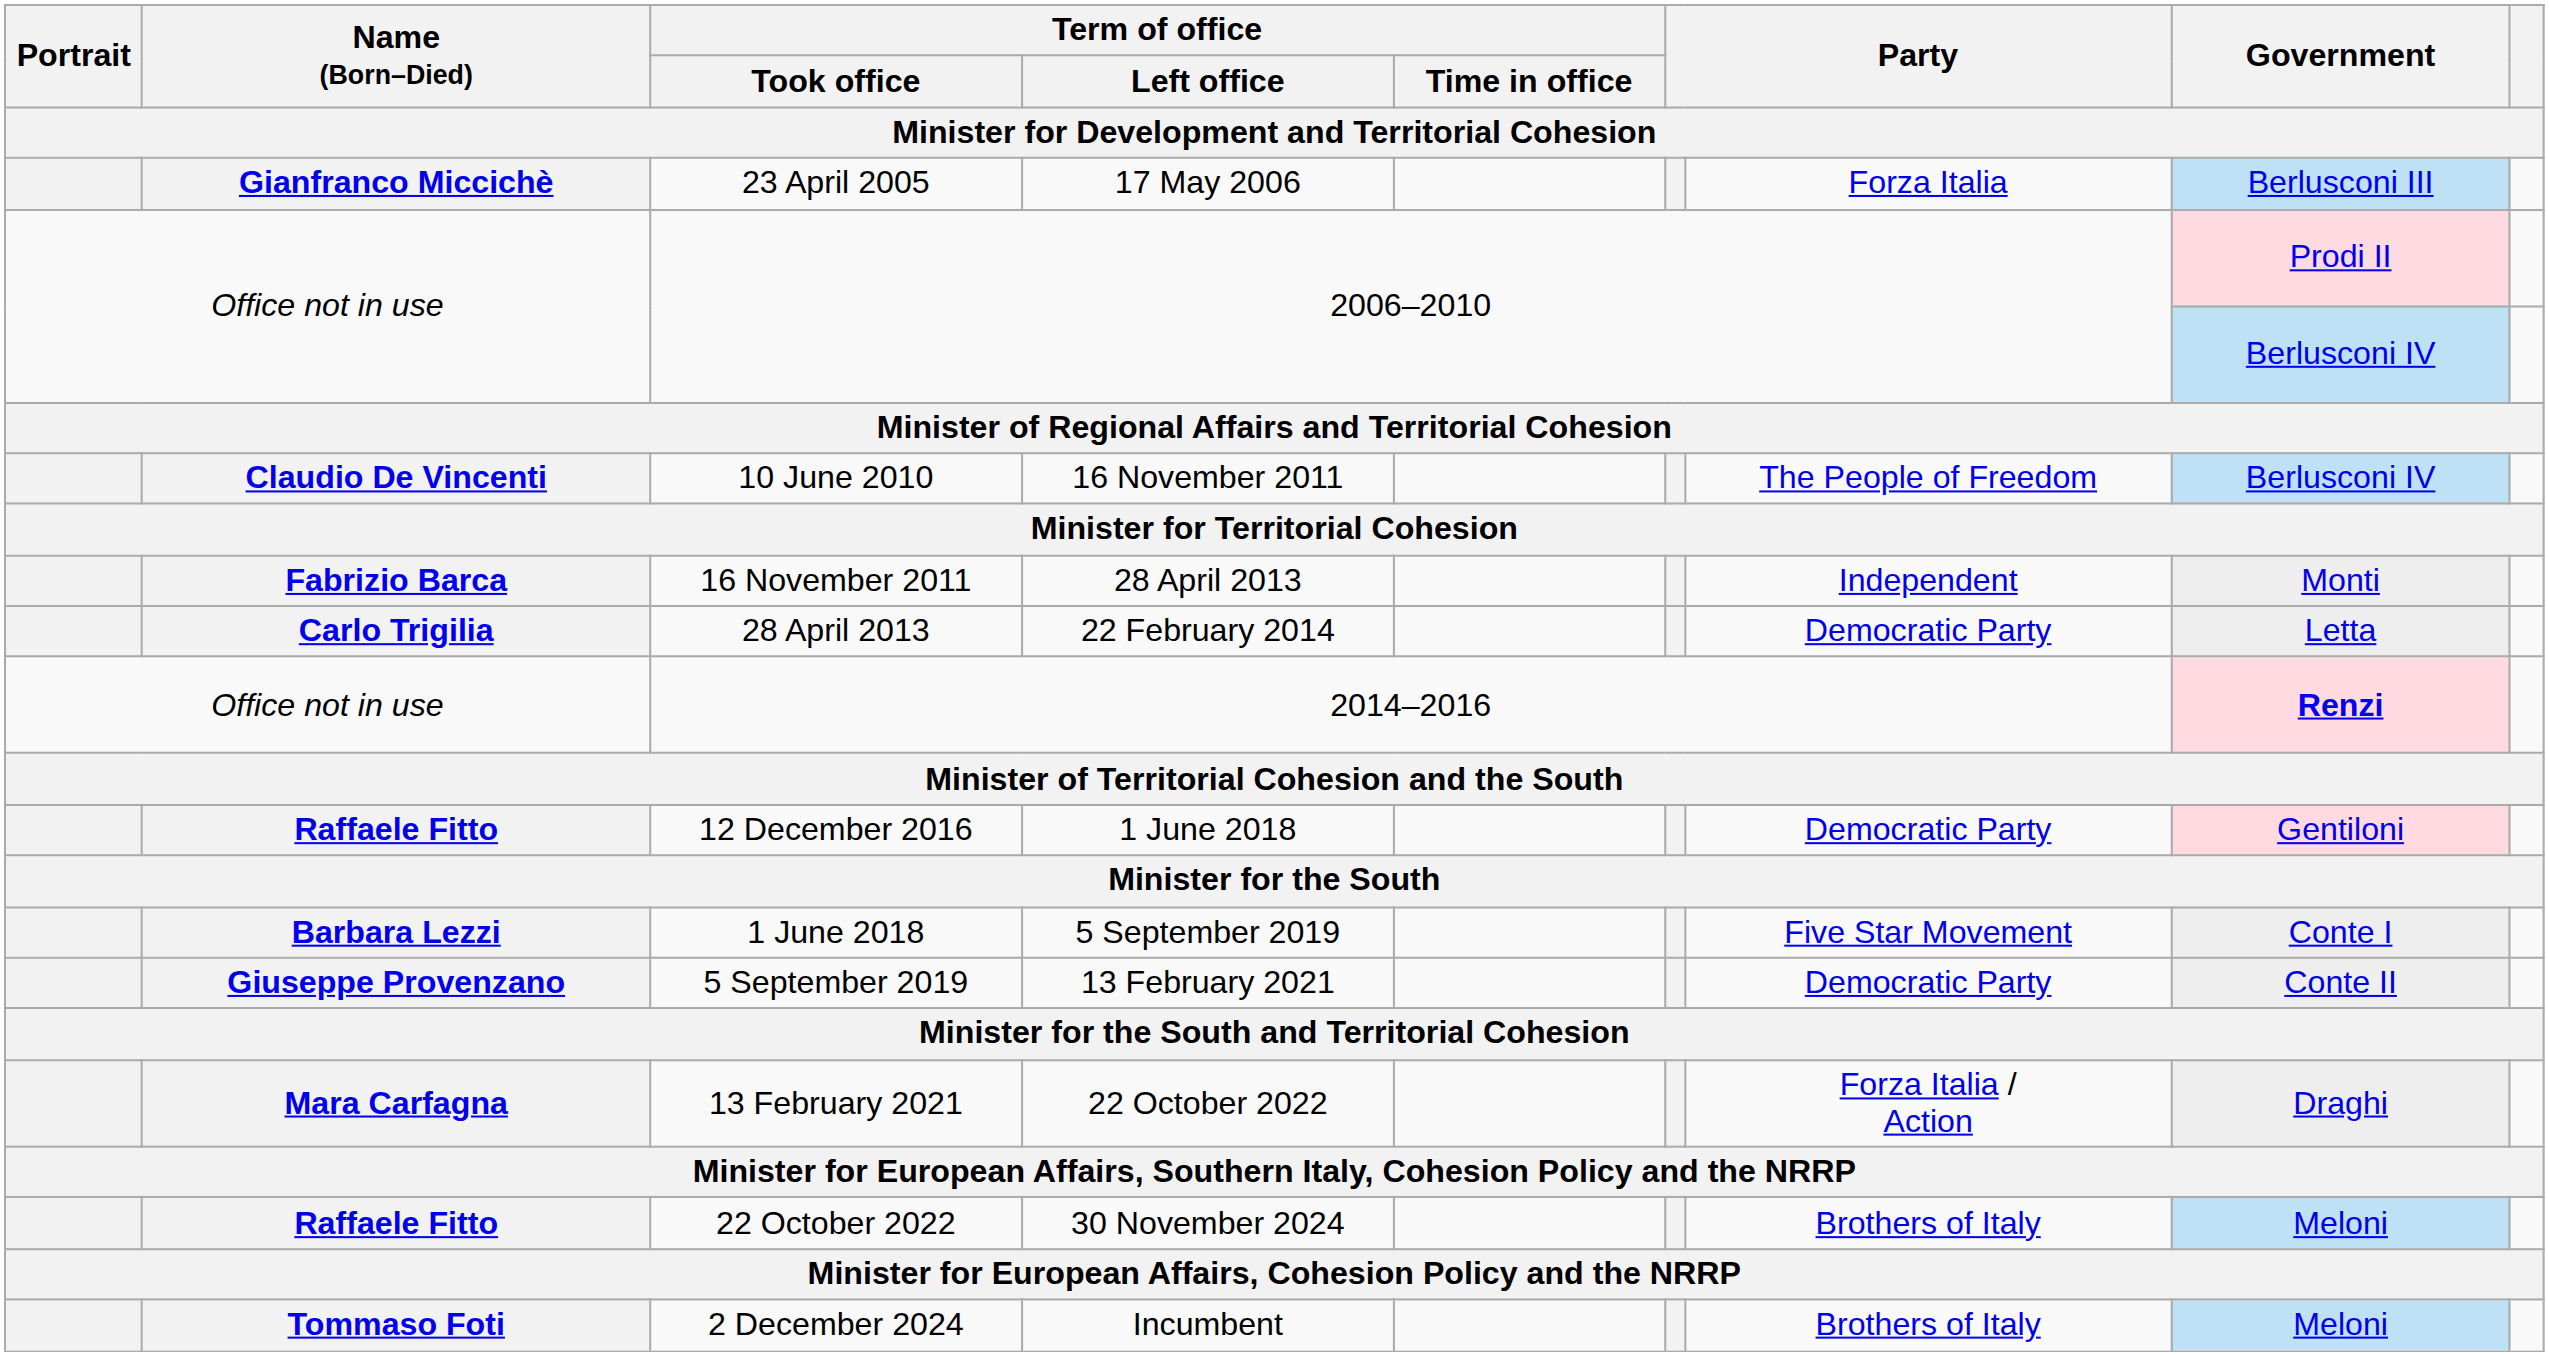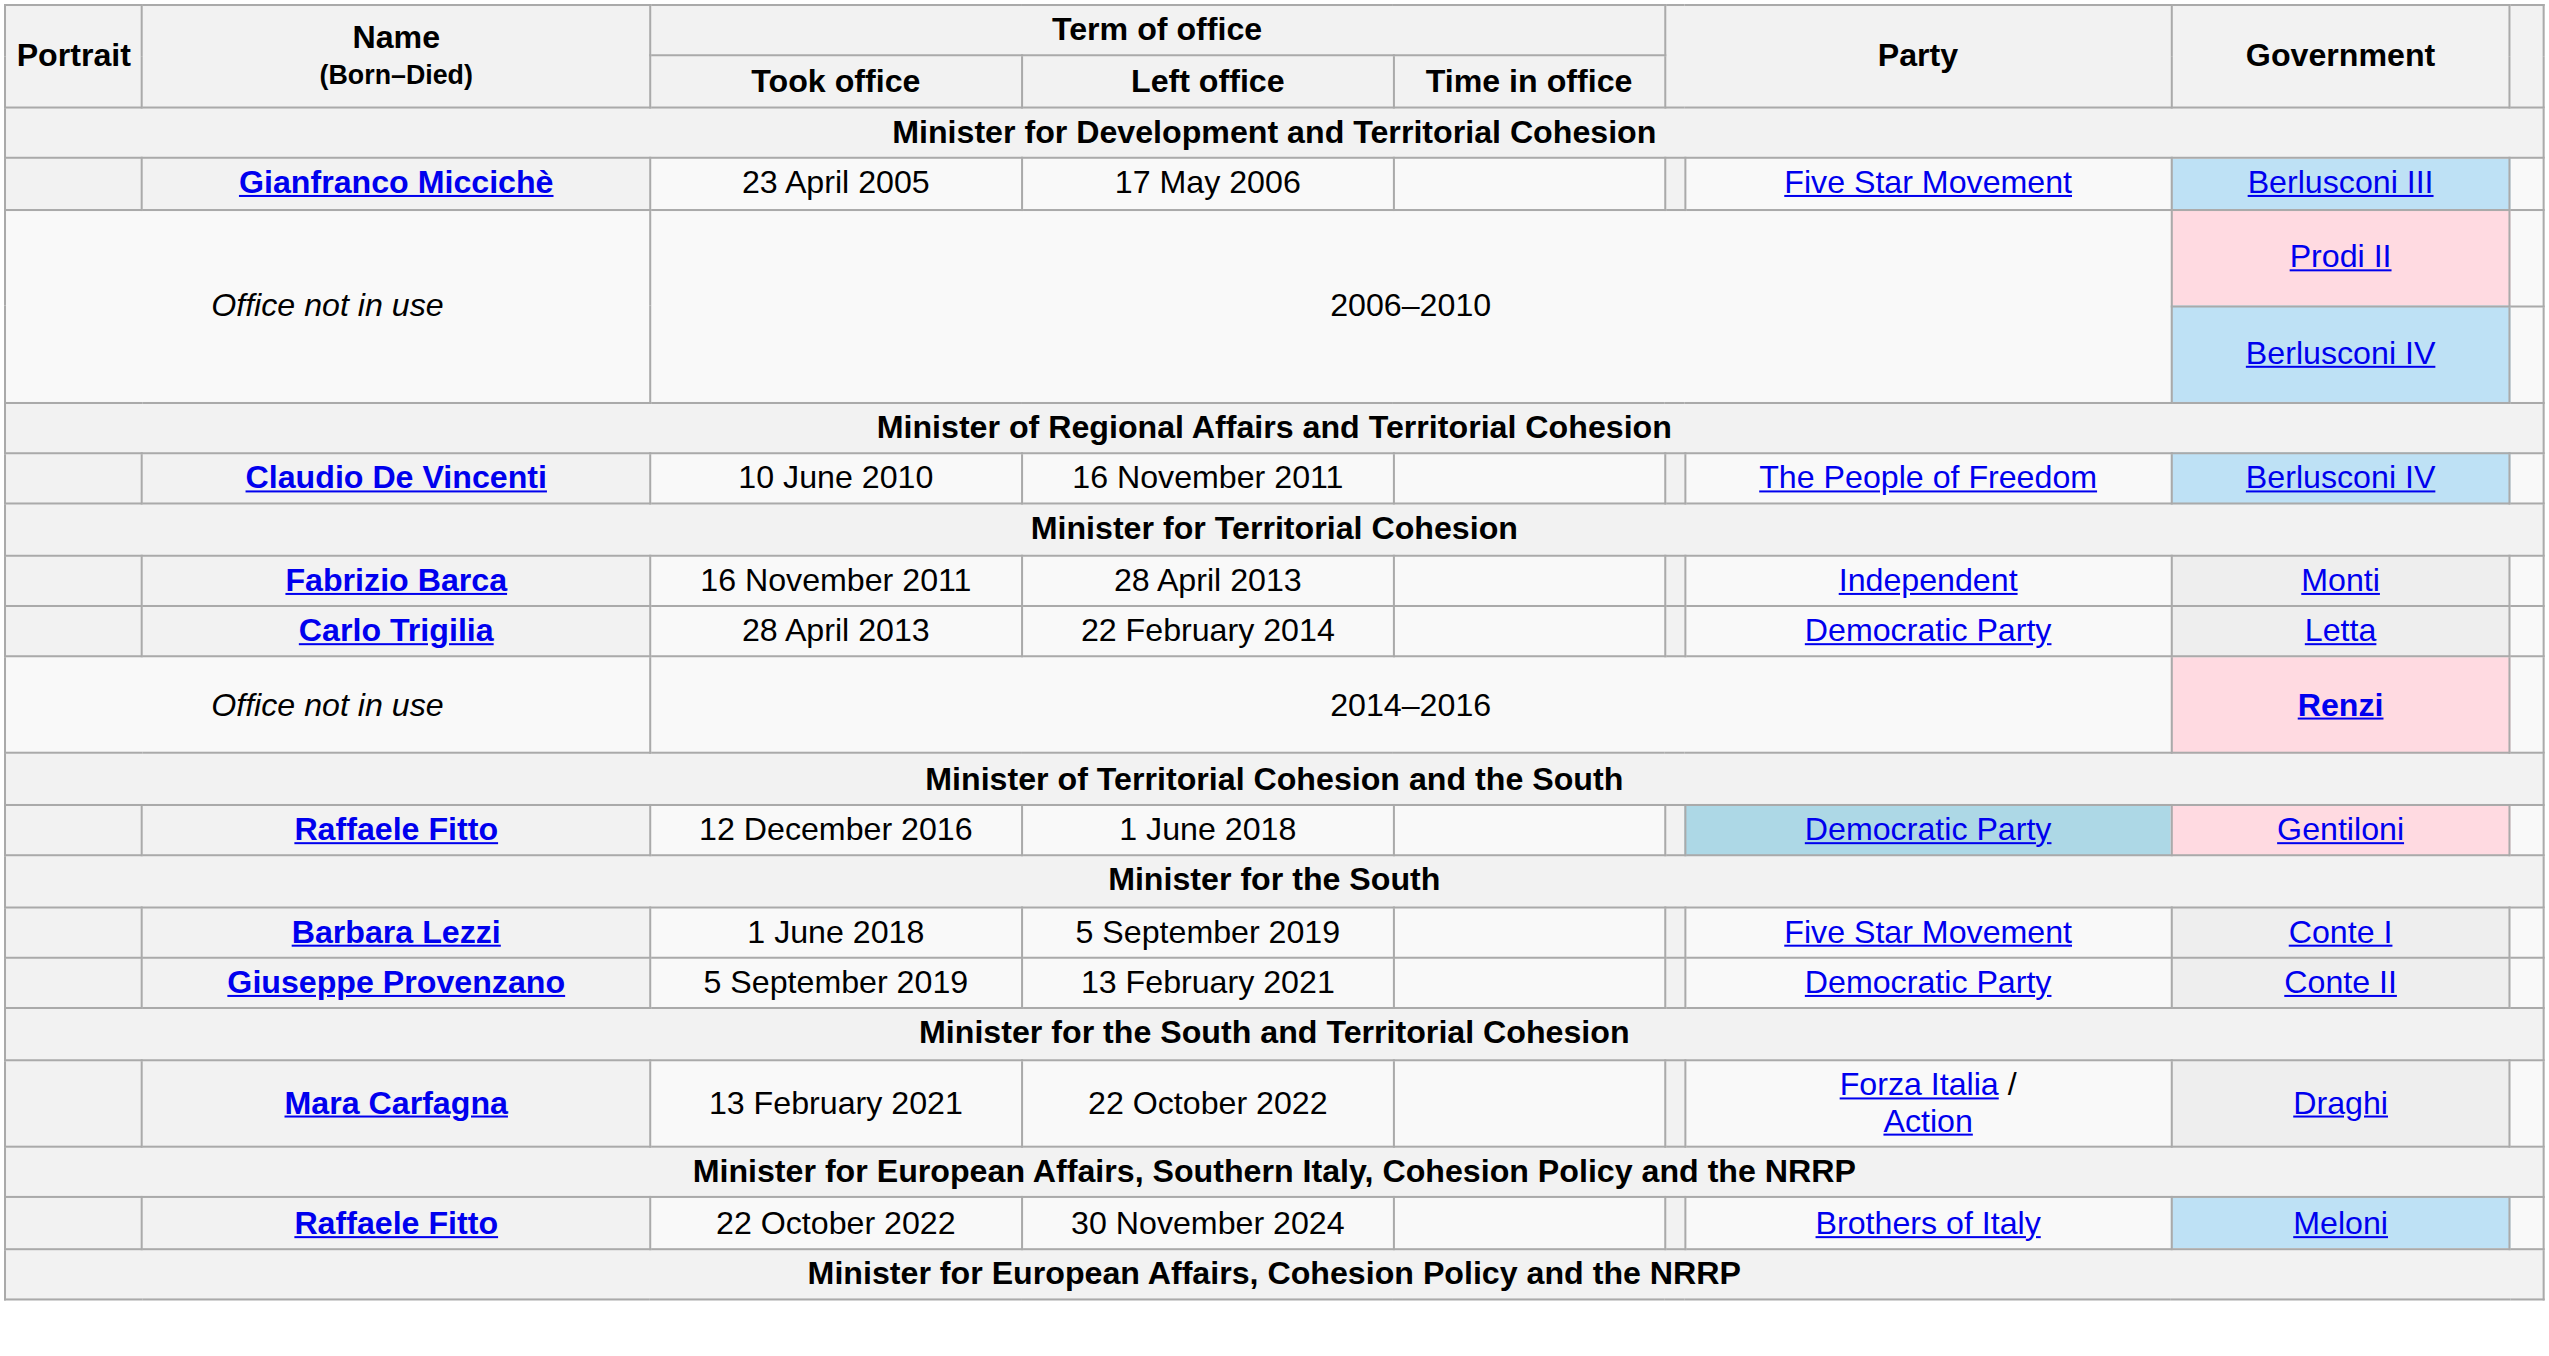(1928, 183) Forza Italia -> (1928, 183) Five Star Movement
(1928, 829) no background -> (1928, 829) lightblue background
- row: (836, 1324)
